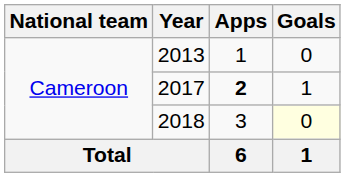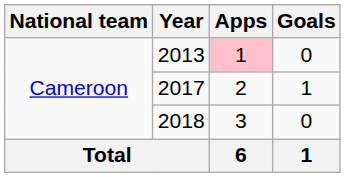(241, 54) no background -> (241, 54) pink background
(241, 88) bold -> (241, 88) normal
(306, 121) lightyellow background -> (306, 121) no background
